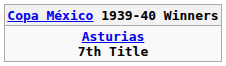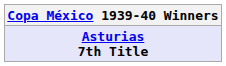(113, 44) no background -> (113, 44) lavender background
